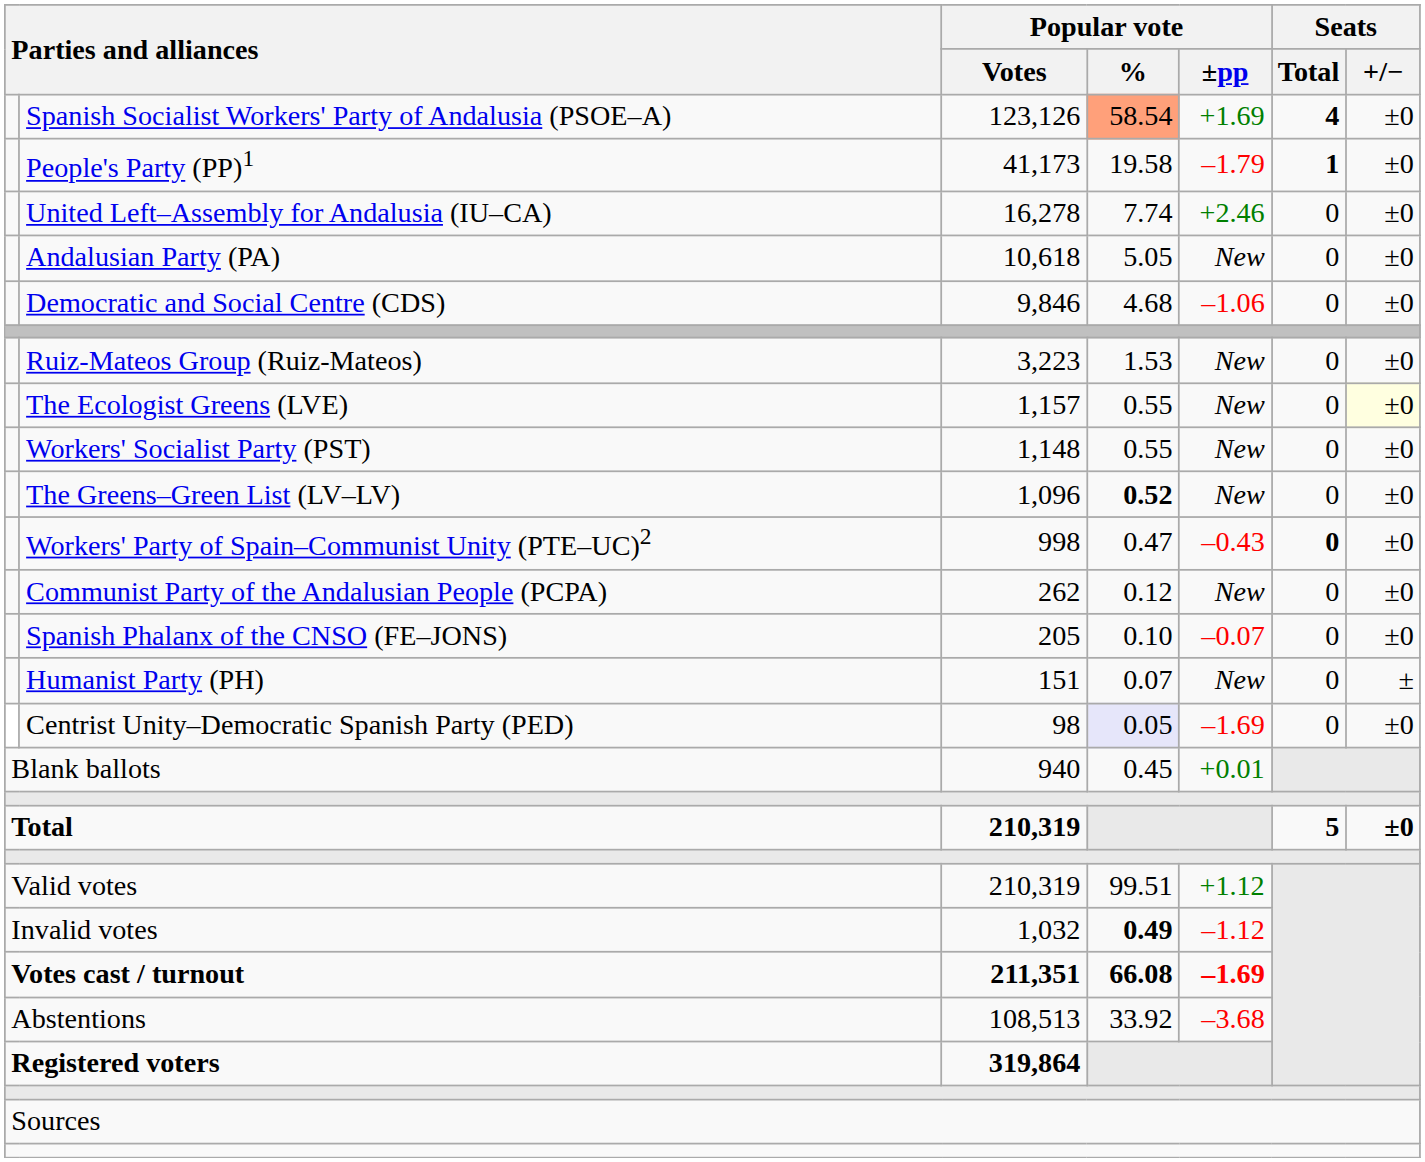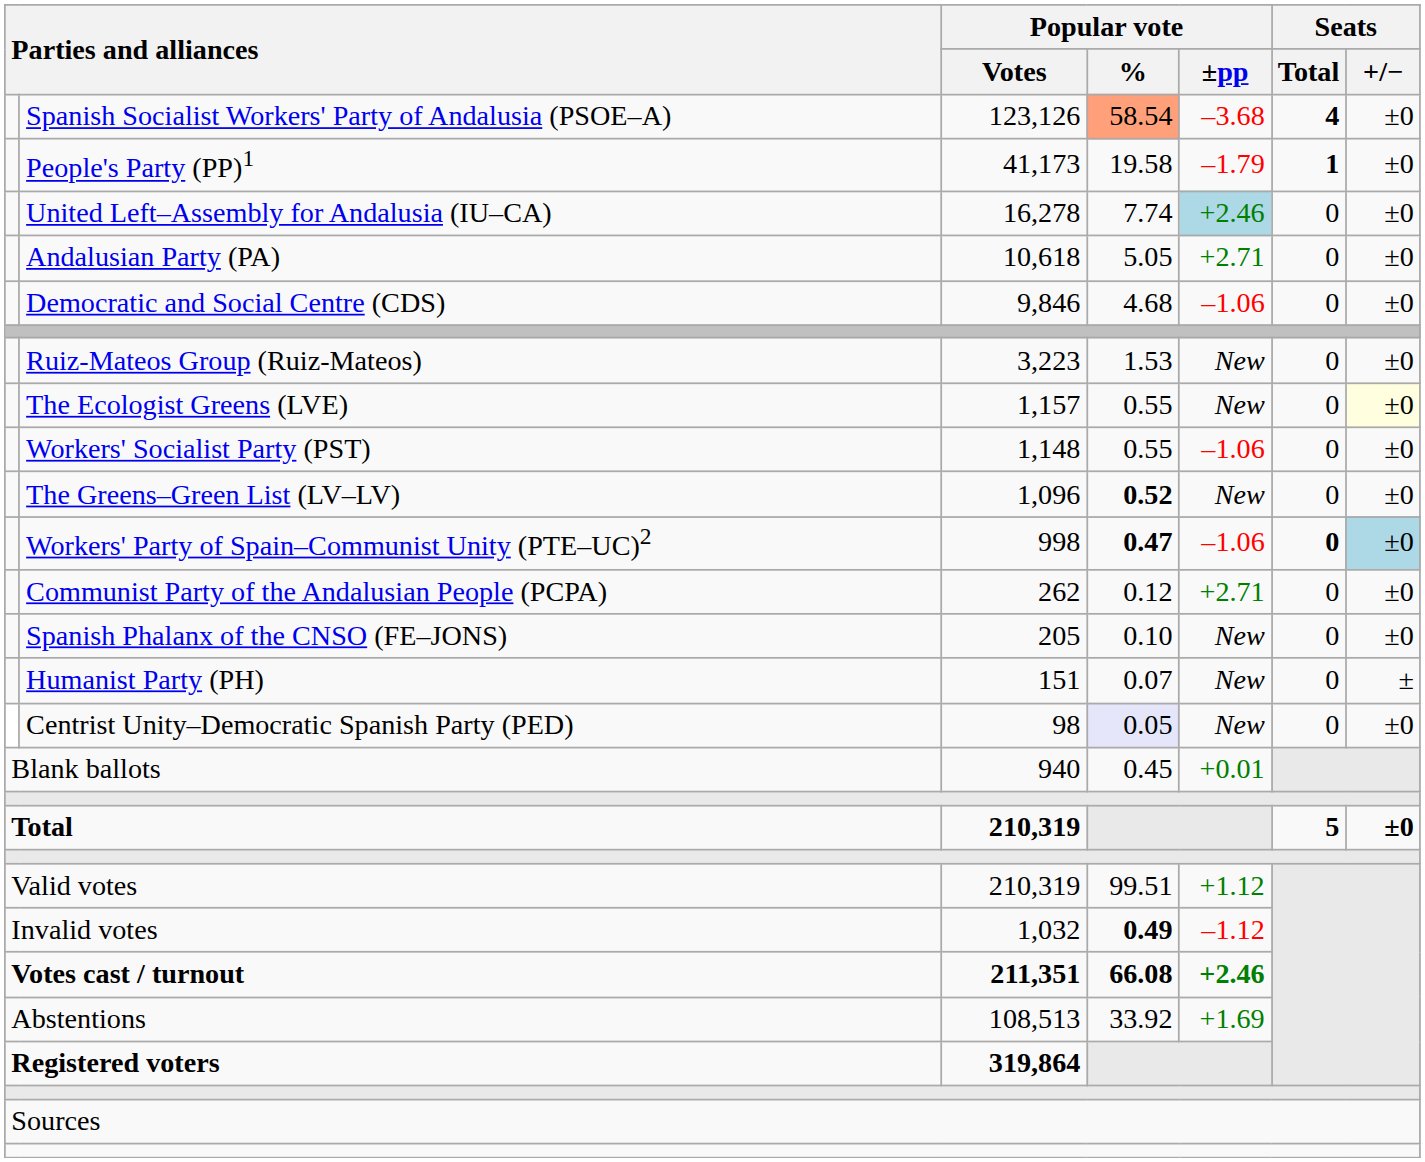(1232, 116) +1.69 -> (1233, 116) –3.68
(1232, 213) no background -> (1232, 213) lightblue background
(1240, 257) New -> (1232, 257) +2.71
(1240, 449) New -> (1233, 449) –1.06
(1148, 542) normal -> (1148, 542) bold
(1233, 542) –0.43 -> (1233, 542) –1.06
(1399, 542) no background -> (1399, 542) lightblue background
(1240, 590) New -> (1232, 590) +2.71
(1233, 635) –0.07 -> (1240, 635) New
(1233, 724) –1.69 -> (1240, 724) New
(1233, 974) –1.69 -> (1232, 974) +2.46
(1233, 1018) –3.68 -> (1232, 1018) +1.69
